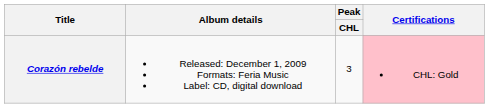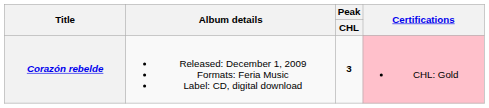(349, 69) normal -> (349, 69) bold
